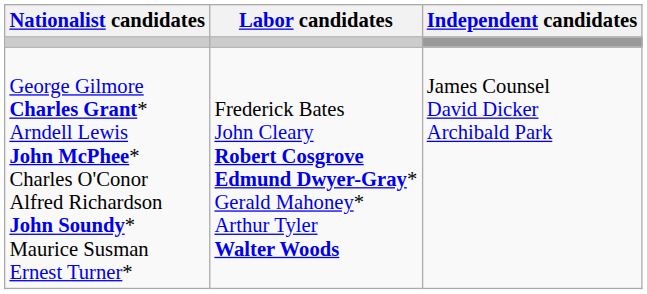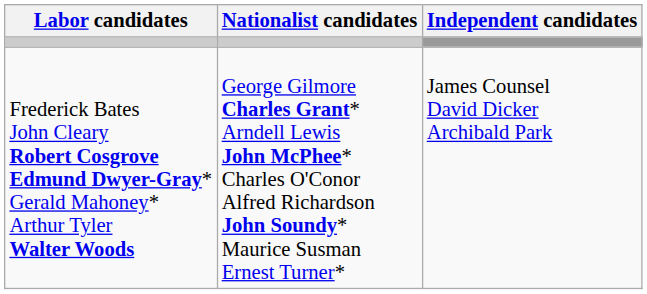columns swapped: (316, 20) <-> (107, 20)
